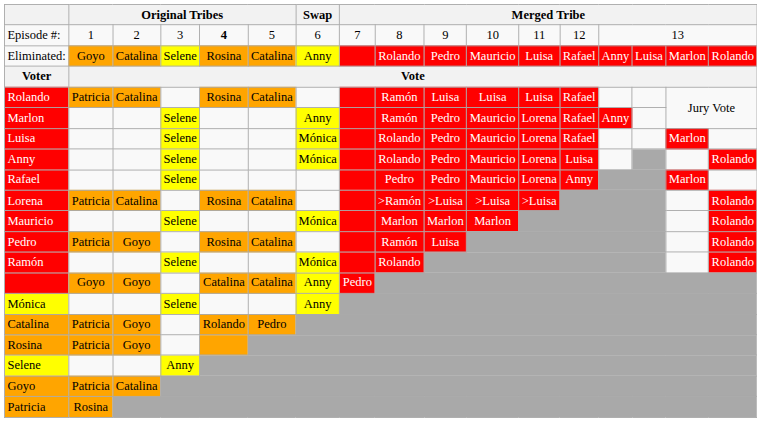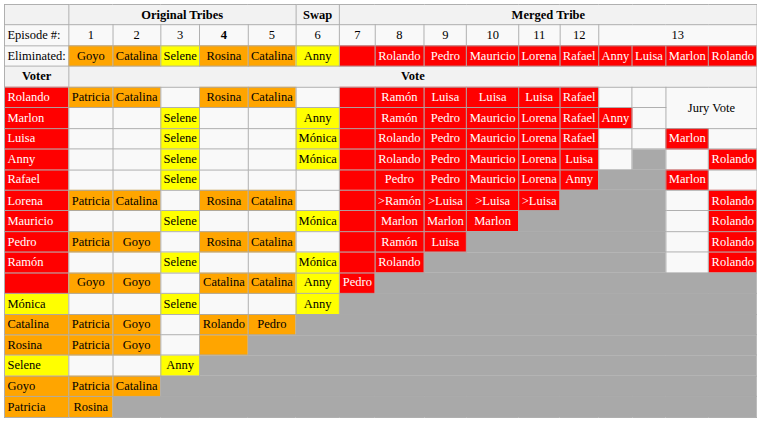(539, 56) Luisa -> (539, 56) Lorena
